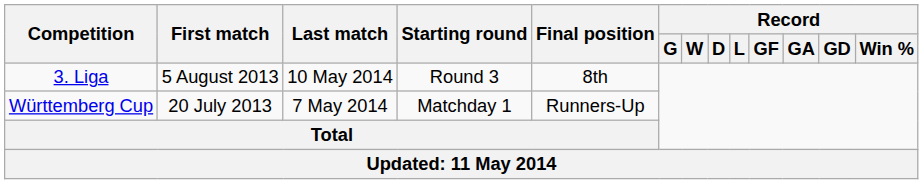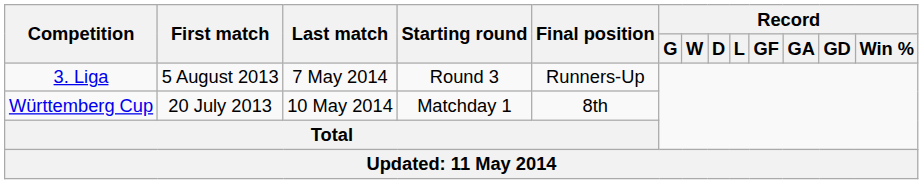(340, 77) 10 May 2014 -> (340, 77) 7 May 2014
(595, 77) 8th -> (595, 77) Runners-Up
(340, 106) 7 May 2014 -> (340, 106) 10 May 2014
(595, 106) Runners-Up -> (595, 106) 8th
